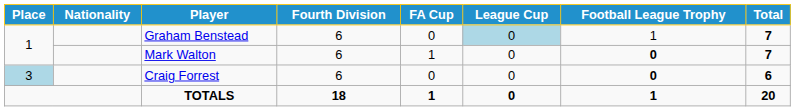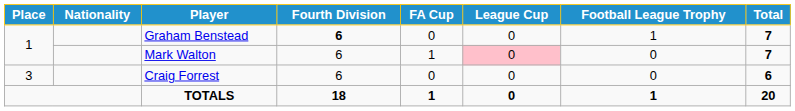(339, 35) normal -> (339, 35) bold
(512, 35) lightblue background -> (512, 35) no background
(512, 55) no background -> (512, 55) pink background
(653, 55) bold -> (653, 55) normal
(29, 76) lightblue background -> (29, 76) no background
(653, 76) bold -> (653, 76) normal
